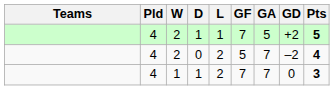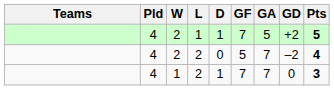columns swapped: (199, 14) <-> (220, 14)
